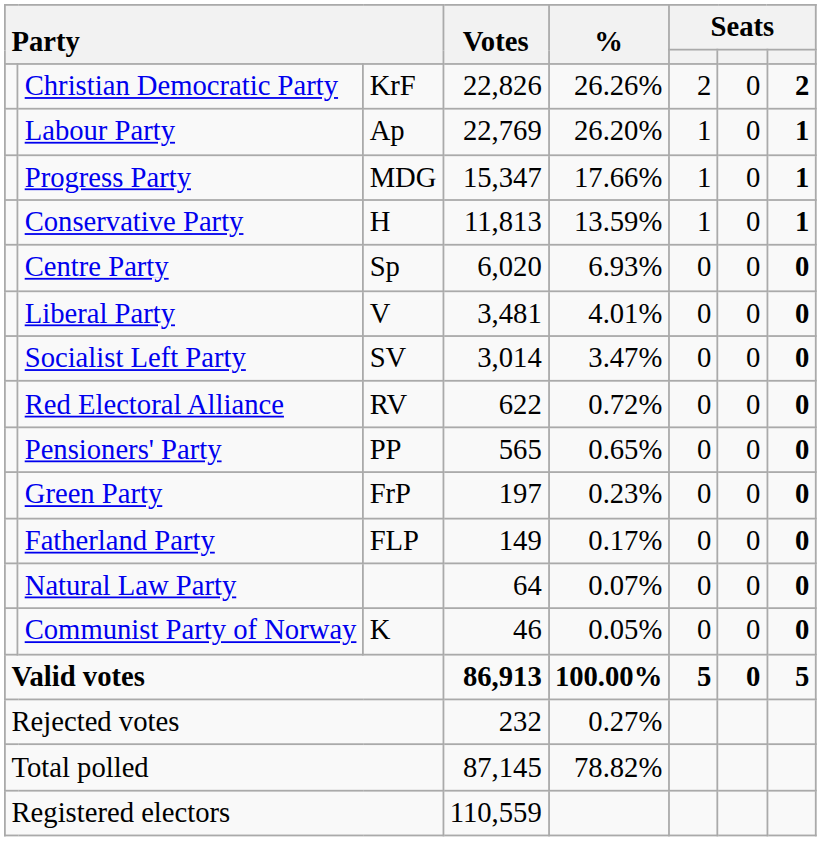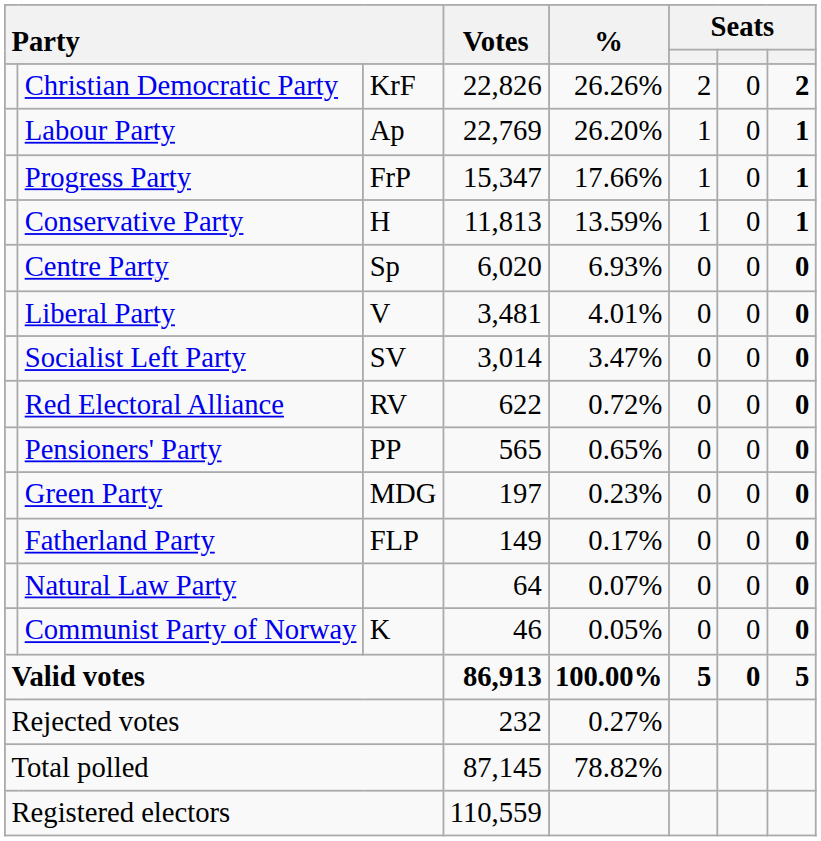(403, 176) MDG -> (390, 176) FrP
(390, 494) FrP -> (403, 494) MDG
